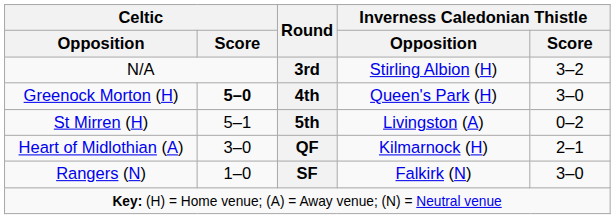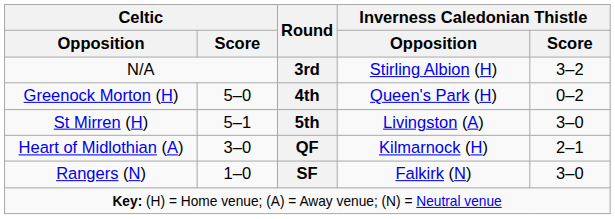(237, 95) bold -> (237, 95) normal
(570, 95) 3–0 -> (570, 95) 0–2
(570, 122) 0–2 -> (570, 122) 3–0
